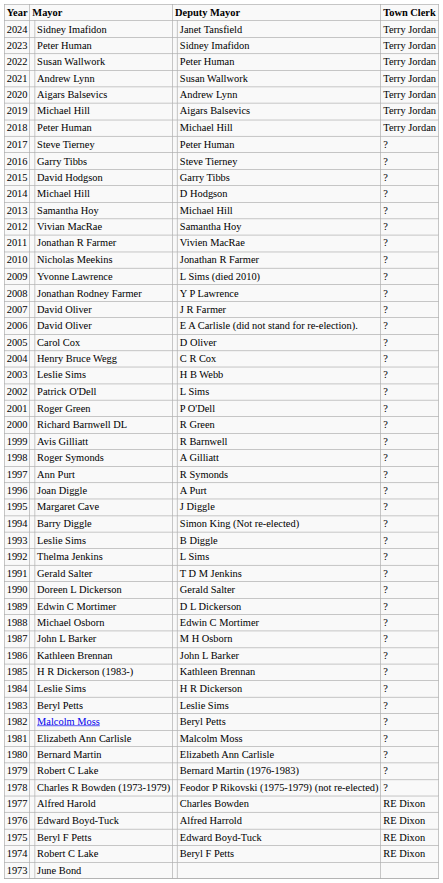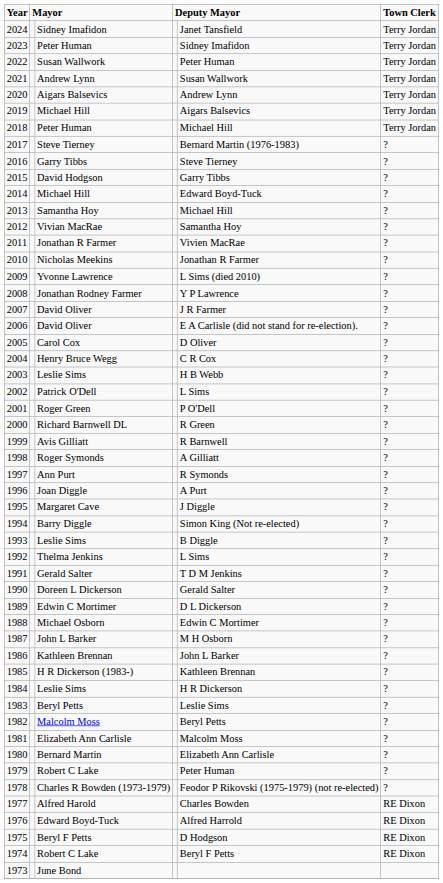(207, 144) Peter Human -> (239, 144) Bernard Martin (1976-1983)
(204, 194) D Hodgson -> (221, 194) Edward Boyd-Tuck
(239, 771) Bernard Martin (1976-1983) -> (207, 771) Peter Human
(221, 837) Edward Boyd-Tuck -> (204, 837) D Hodgson
